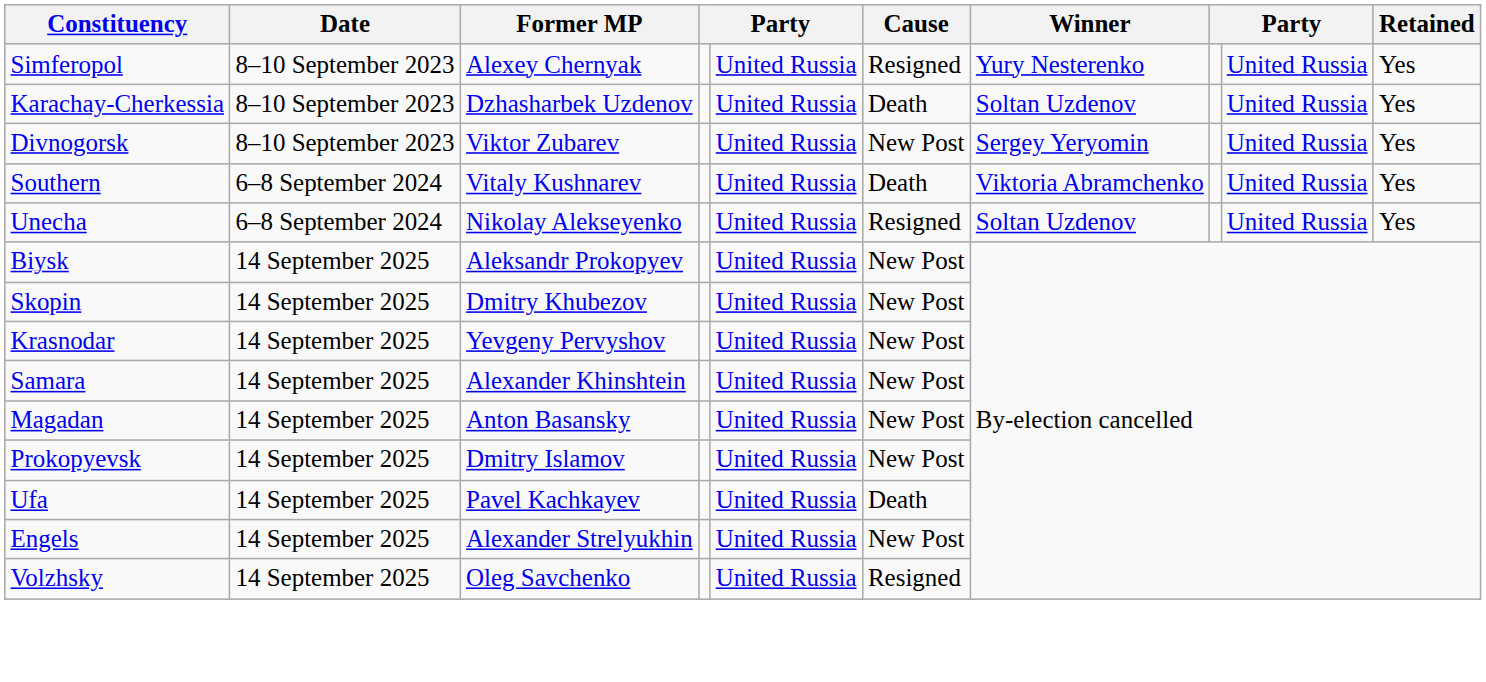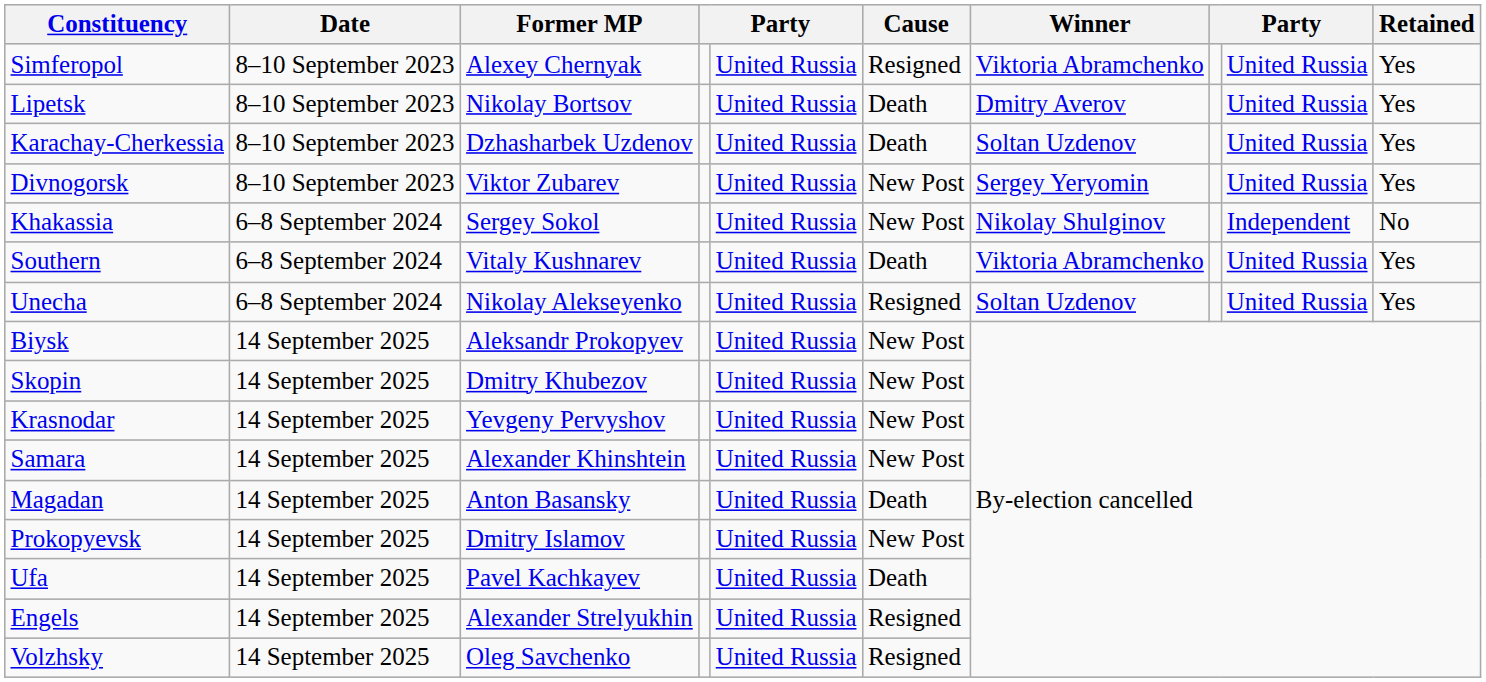(1060, 63) Yury Nesterenko -> (1090, 63) Viktoria Abramchenko
+ row: (48, 103)
+ row: (62, 222)
(916, 420) New Post -> (898, 499) Death
(916, 538) New Post -> (914, 618) Resigned
